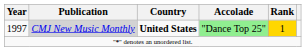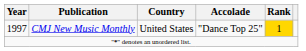(83, 28) lightgrey background -> (83, 28) no background
(168, 28) bold -> (166, 28) normal
(234, 28) lightgreen background -> (230, 28) no background
